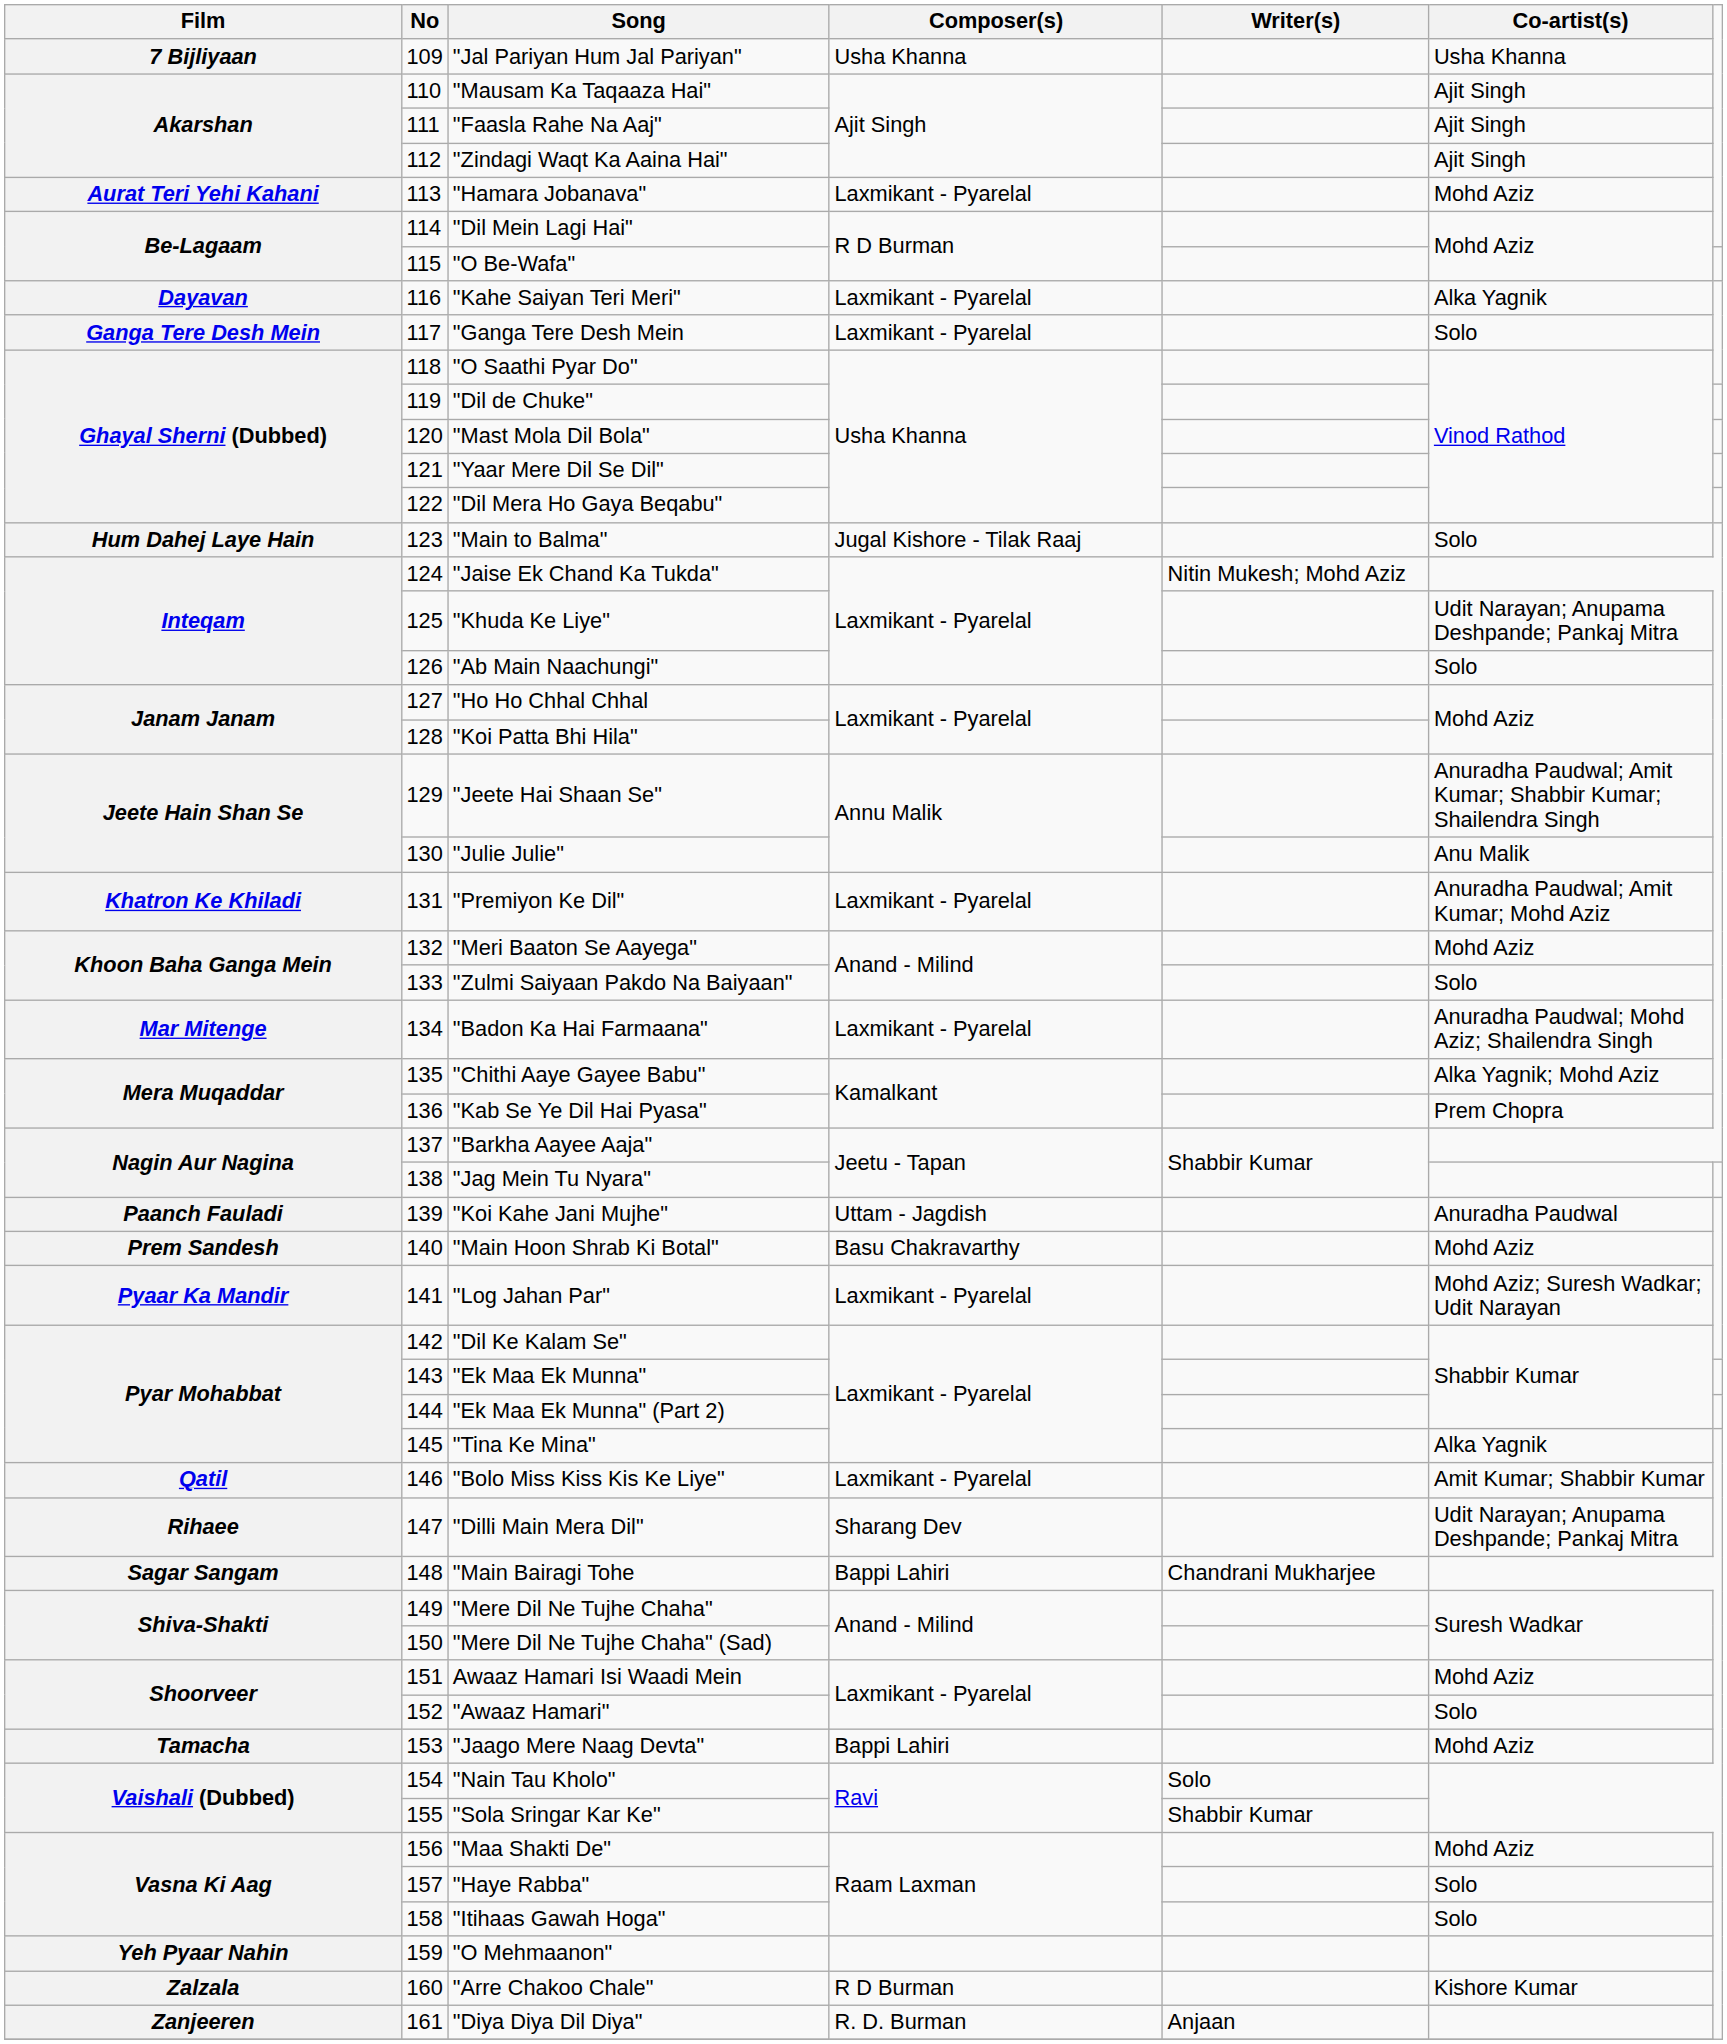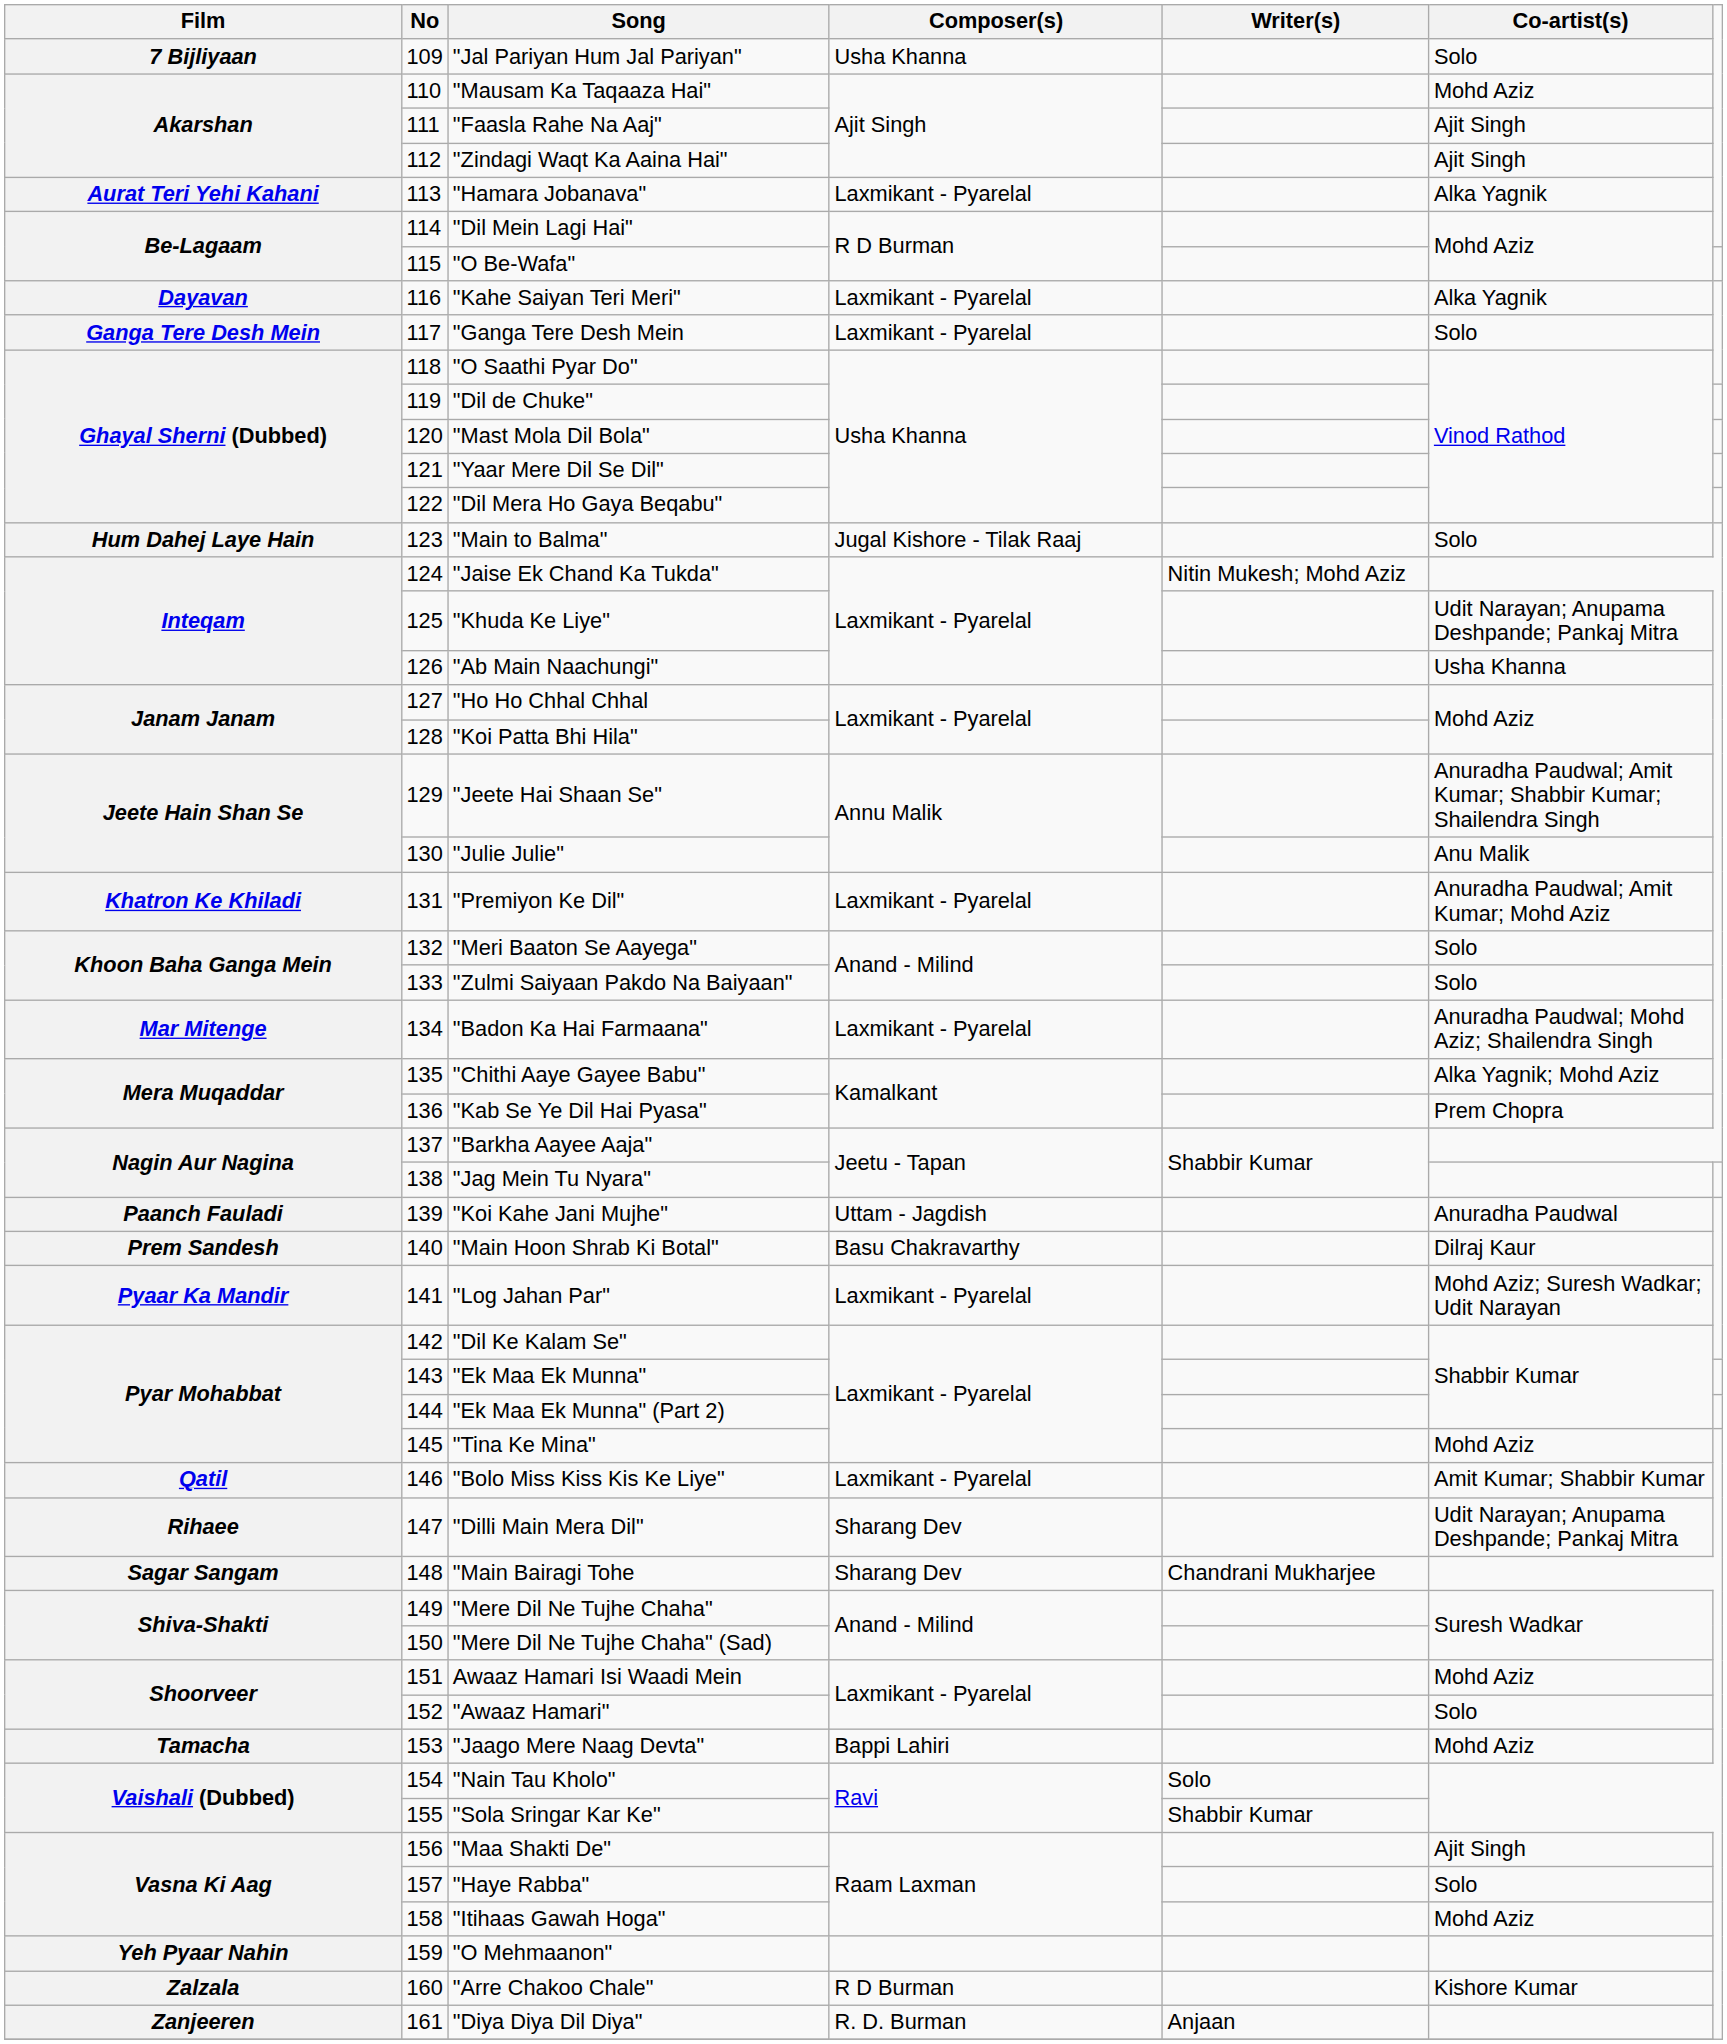(1500, 56) Usha Khanna -> (1456, 56) Solo
(1480, 90) Ajit Singh -> (1484, 90) Mohd Aziz
(1484, 194) Mohd Aziz -> (1490, 194) Alka Yagnik
(1456, 667) Solo -> (1500, 667) Usha Khanna
(1484, 947) Mohd Aziz -> (1456, 947) Solo
(1484, 1248) Mohd Aziz -> (1485, 1248) Dilraj Kaur
(1490, 1445) Alka Yagnik -> (1484, 1445) Mohd Aziz
(892, 1573) Bappi Lahiri -> (898, 1573) Sharang Dev
(1484, 1849) Mohd Aziz -> (1480, 1849) Ajit Singh
(1456, 1918) Solo -> (1484, 1918) Mohd Aziz
